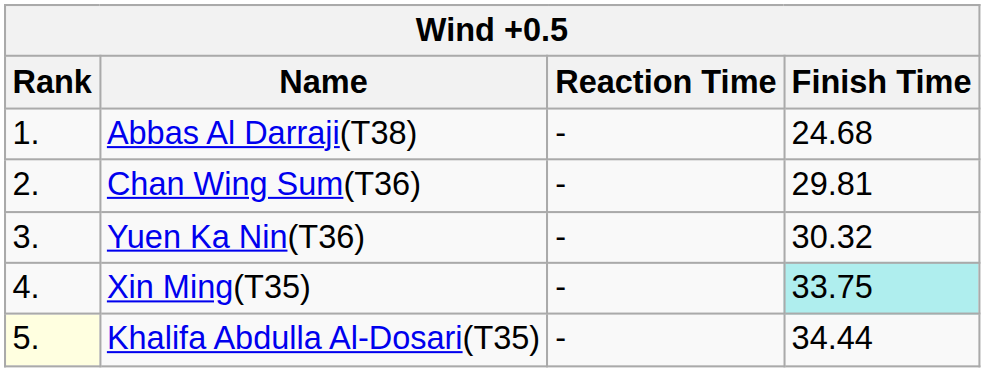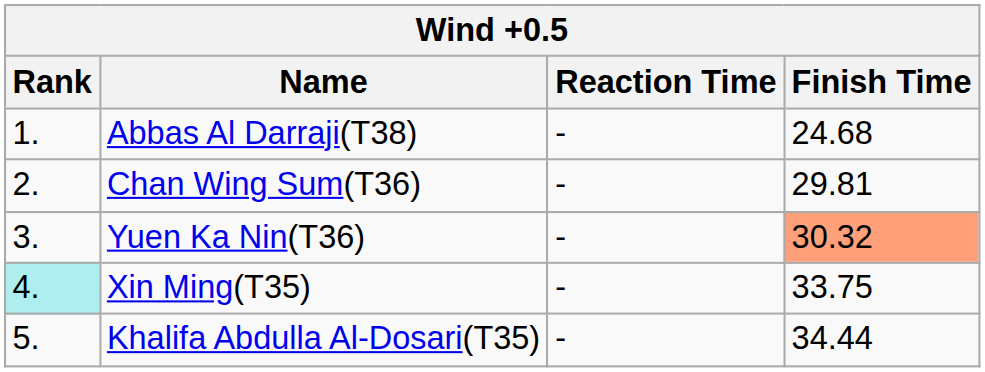(832, 236) no background -> (832, 236) lightsalmon background
(26, 287) no background -> (26, 287) paleturquoise background
(832, 287) paleturquoise background -> (832, 287) no background
(26, 339) lightyellow background -> (26, 339) no background
